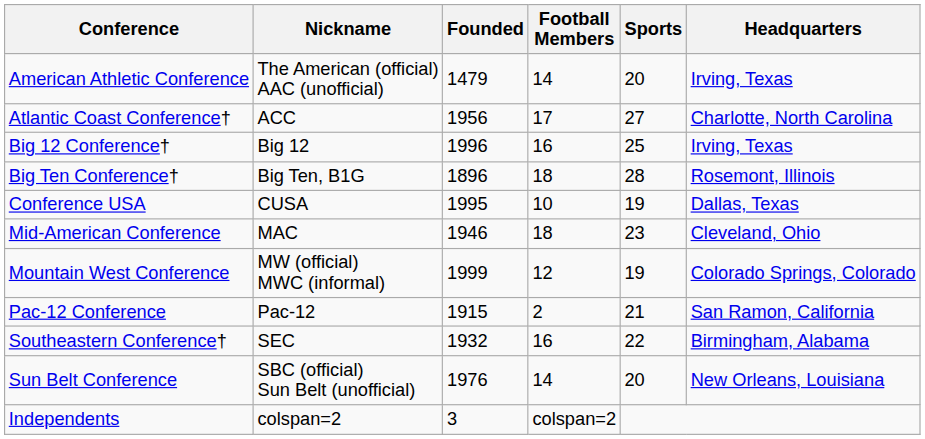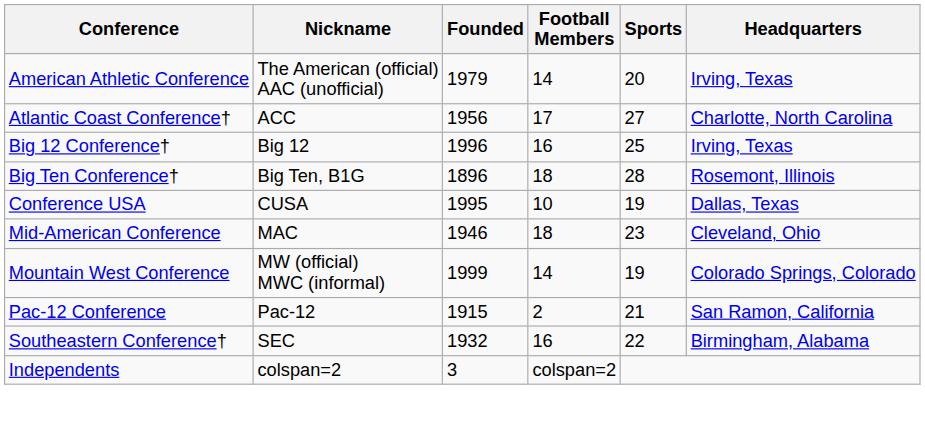(467, 78) 1479 -> (467, 78) 1979
(543, 272) 12 -> (543, 272) 14
- row: (93, 380)
